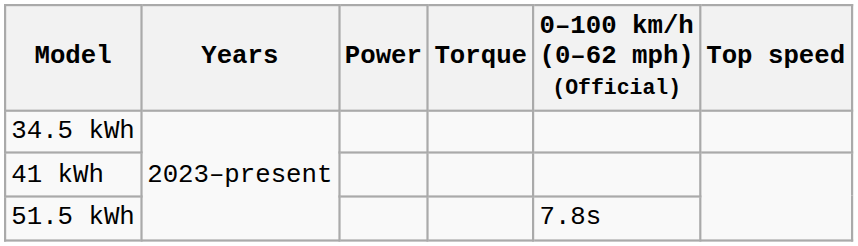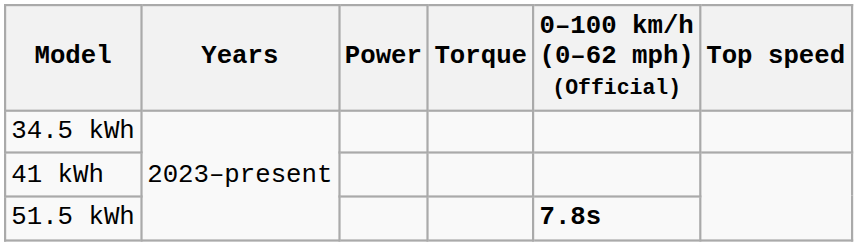(570, 218) normal -> (570, 218) bold
